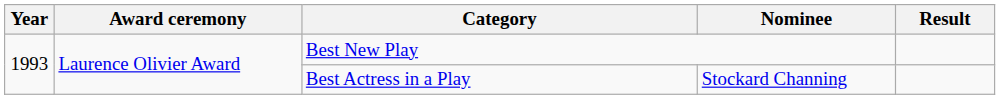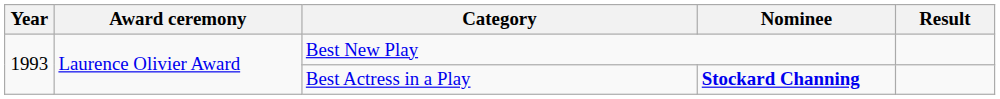(774, 79) normal -> (781, 79) bold
